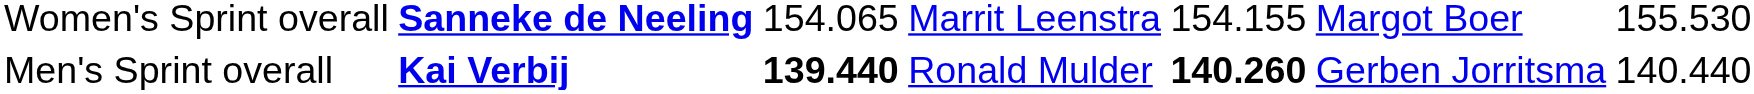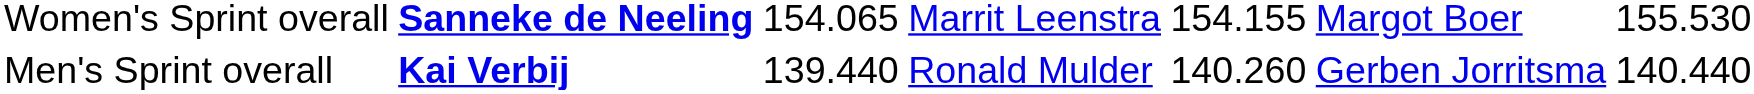(831, 70) bold -> (831, 70) normal
(1238, 70) bold -> (1238, 70) normal
